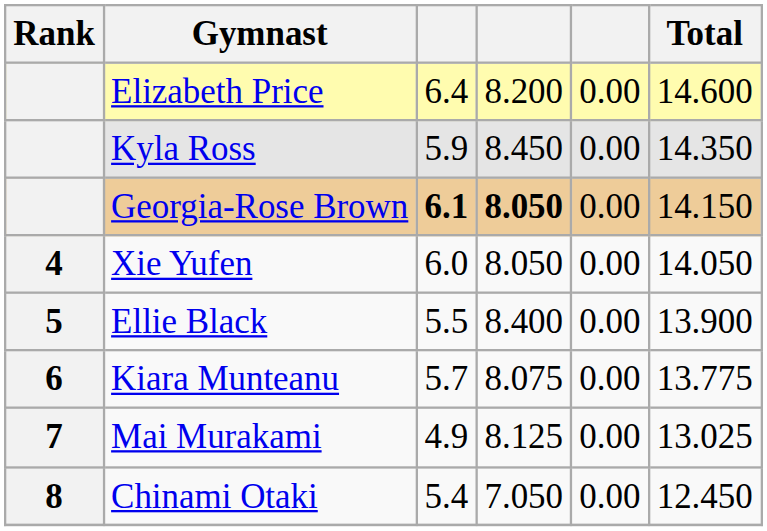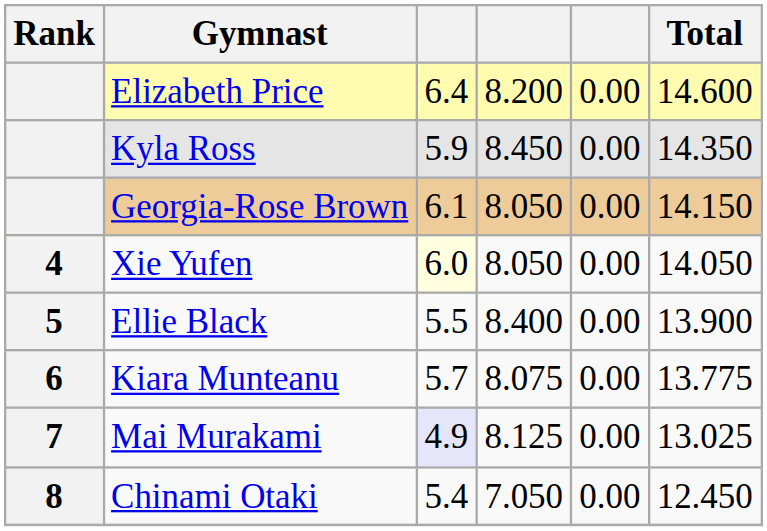(446, 206) bold -> (446, 206) normal
(524, 206) bold -> (524, 206) normal
(446, 264) no background -> (446, 264) lightyellow background
(446, 437) no background -> (446, 437) lavender background
